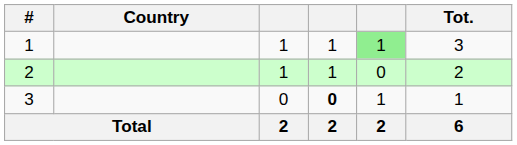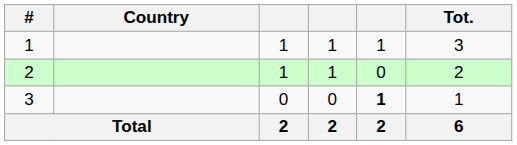(381, 45) lightgreen background -> (381, 45) no background
(332, 99) bold -> (332, 99) normal
(381, 99) normal -> (381, 99) bold
